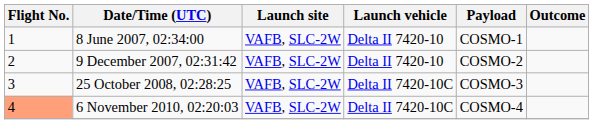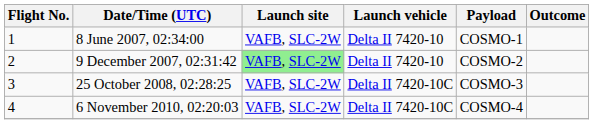(293, 61) no background -> (293, 61) lightgreen background
(11, 107) lightsalmon background -> (11, 107) no background
